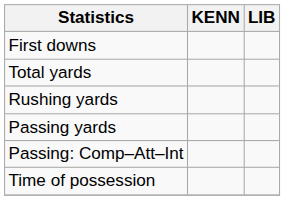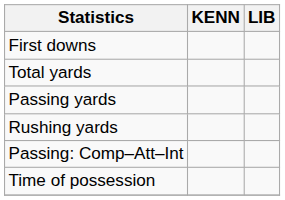rows swapped: (63, 99) <-> (62, 126)
